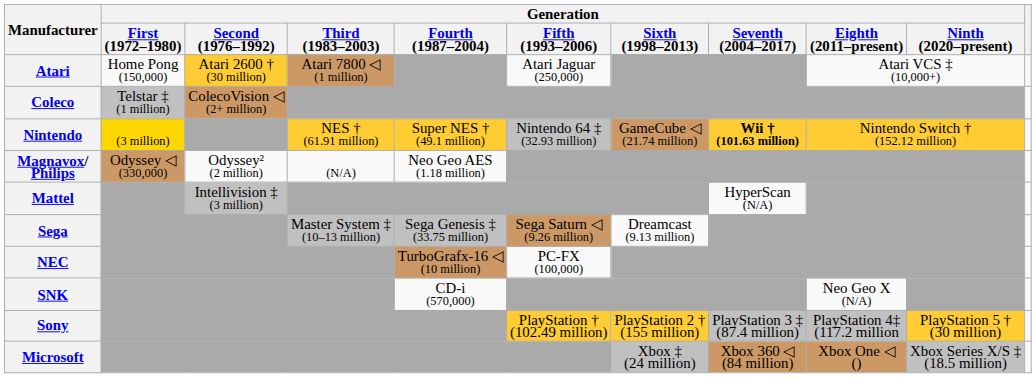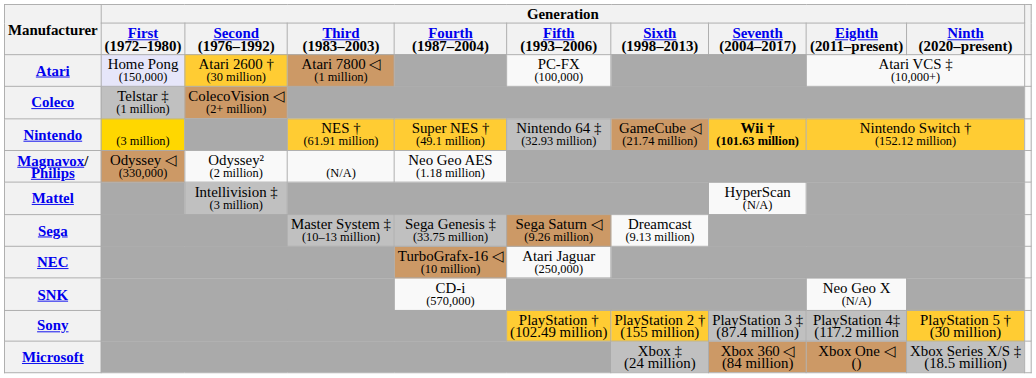(143, 70) no background -> (143, 70) lavender background
(559, 70) Atari Jaguar (250,000) -> (559, 70) PC-FX (100,000)
(559, 262) PC-FX (100,000) -> (559, 262) Atari Jaguar (250,000)
